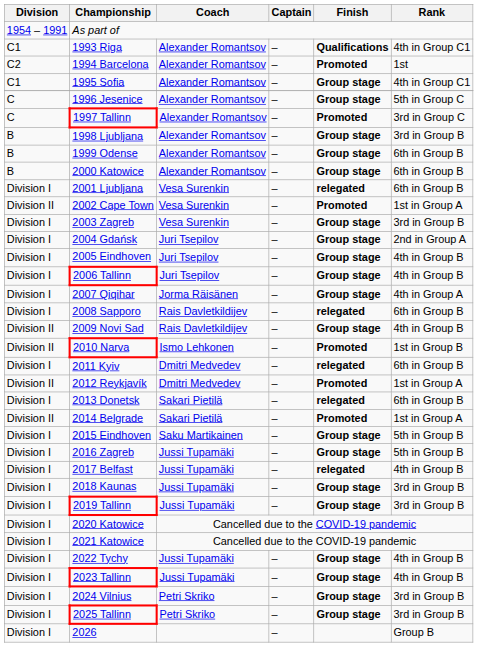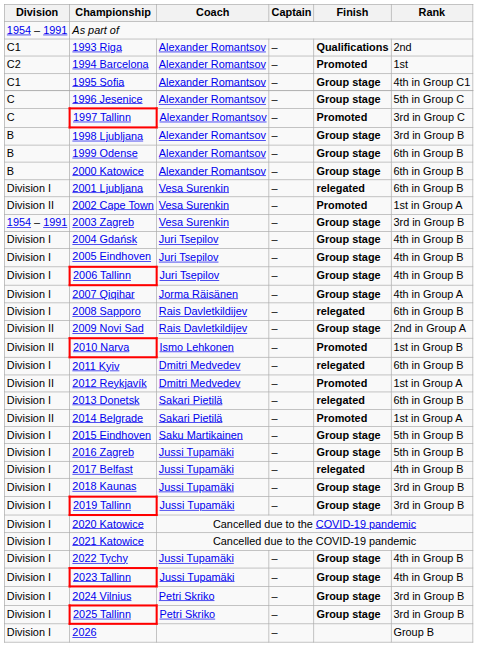(432, 47) 4th in Group C1 -> (403, 47) 2nd
(29, 222) Division I -> (37, 222) 1954 – 1991
(430, 240) 2nd in Group A -> (429, 240) 4th in Group B
(429, 329) 4th in Group B -> (430, 329) 2nd in Group A
